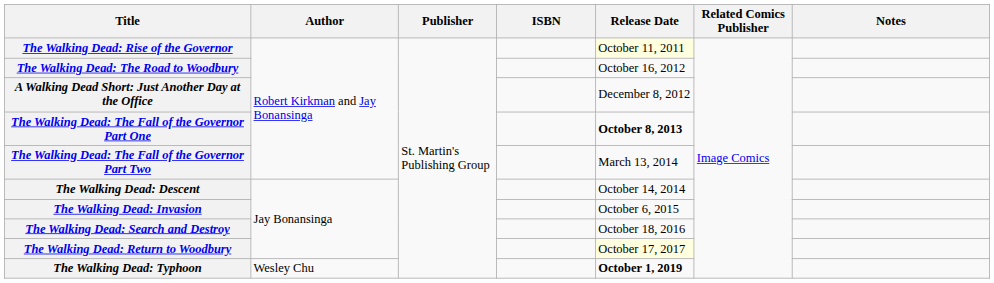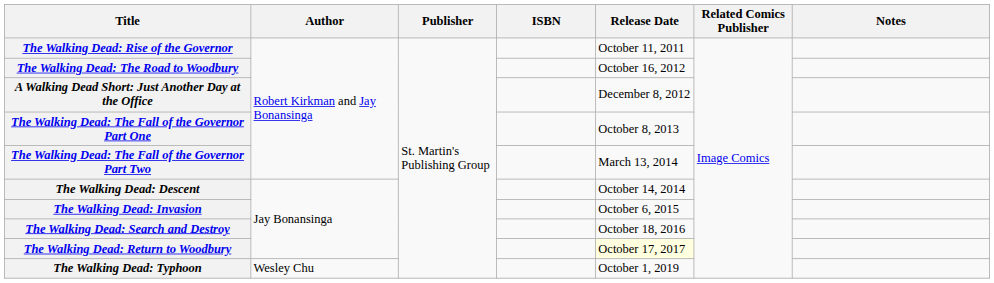(641, 48) lightyellow background -> (641, 48) no background
(640, 128) bold -> (639, 128) normal
(640, 268) bold -> (639, 268) normal
